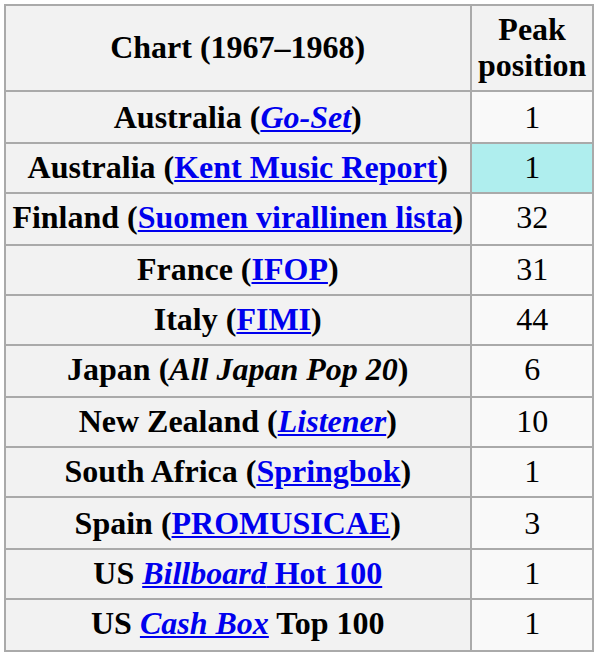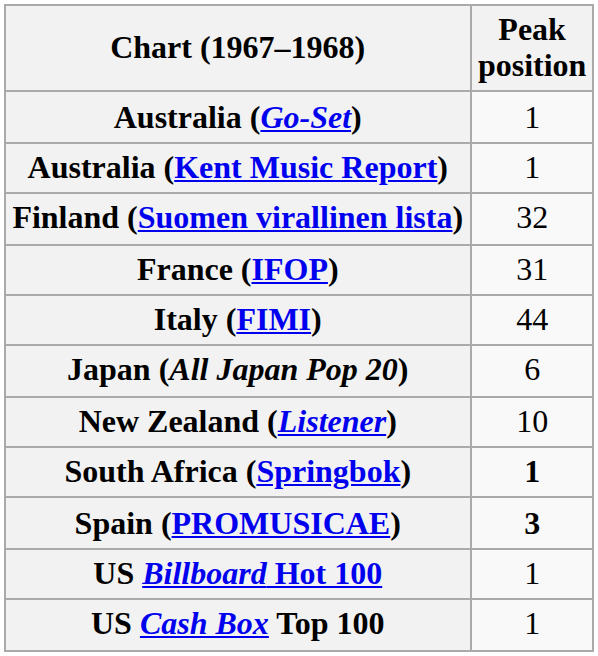(532, 167) paleturquoise background -> (532, 167) no background
(532, 471) normal -> (532, 471) bold
(532, 522) normal -> (532, 522) bold
